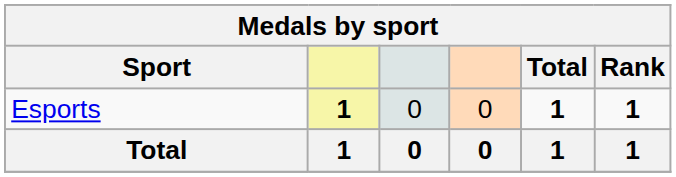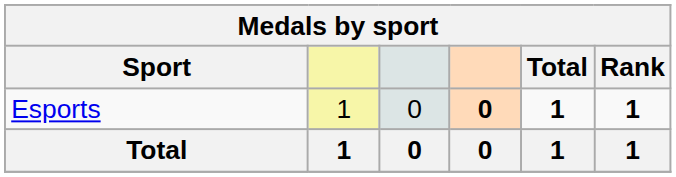(344, 109) bold -> (344, 109) normal
(485, 109) normal -> (485, 109) bold
